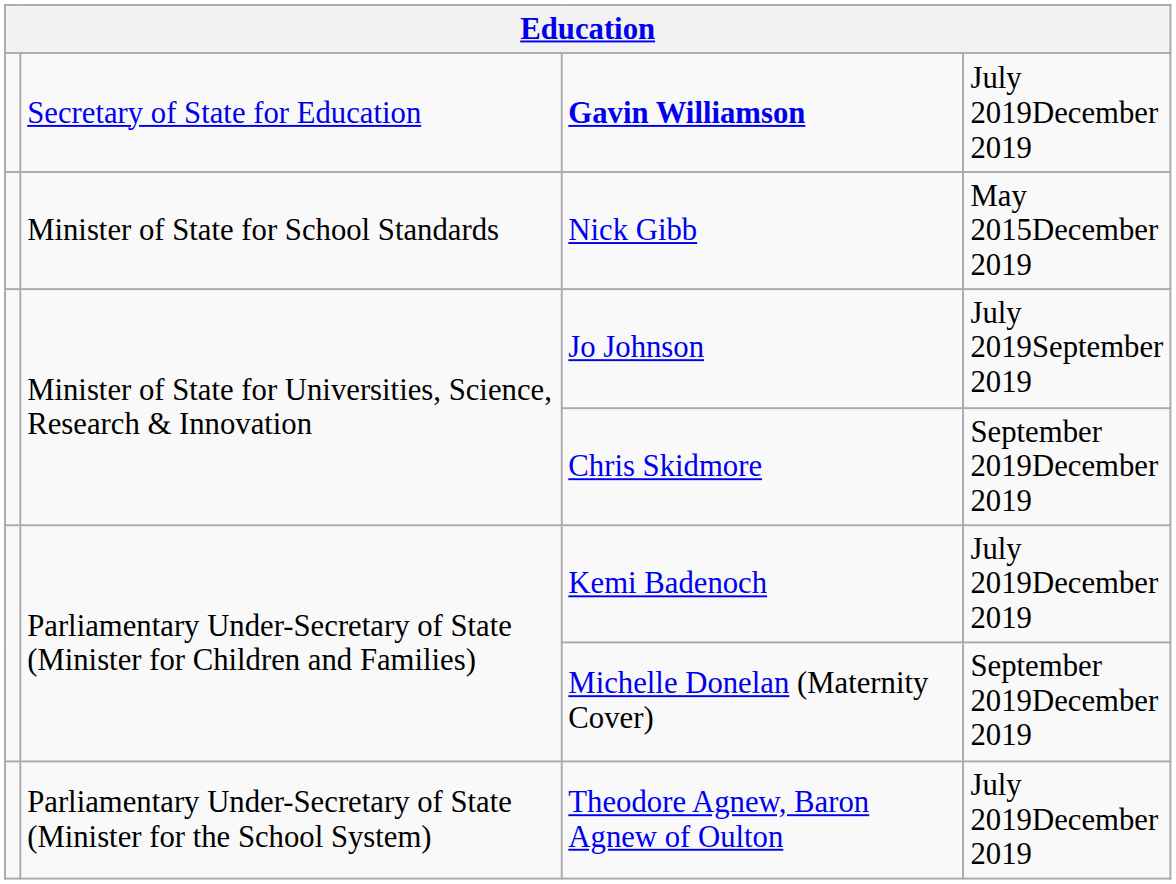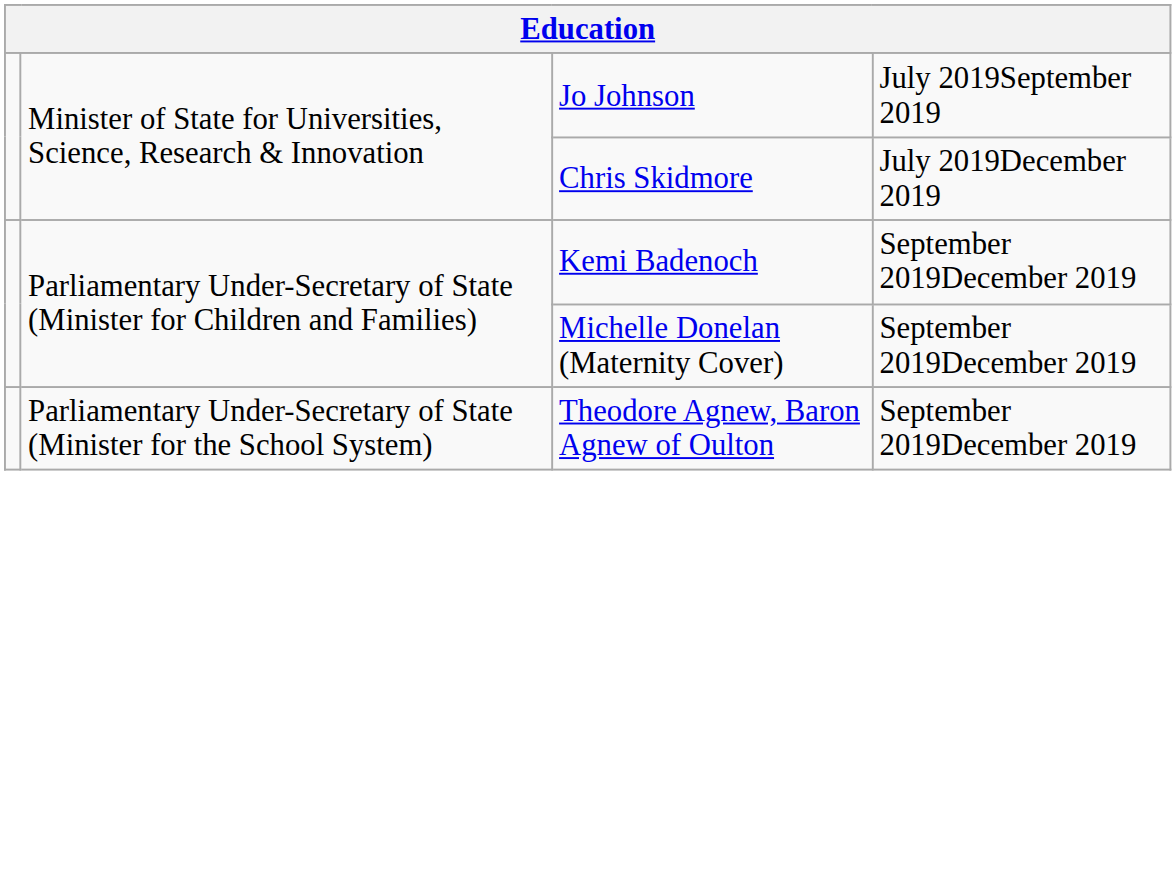- row: (687, 112)
- row: (633, 229)
(1064, 465) September 2019December 2019 -> (1003, 178) July 2019December 2019
(1064, 583) July 2019December 2019 -> (1008, 261) September 2019December 2019
(1064, 819) July 2019December 2019 -> (1008, 427) September 2019December 2019
